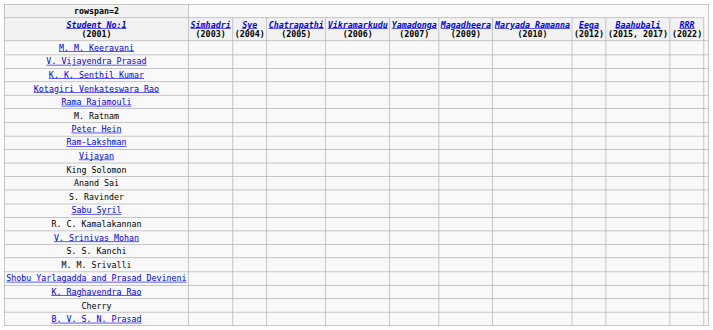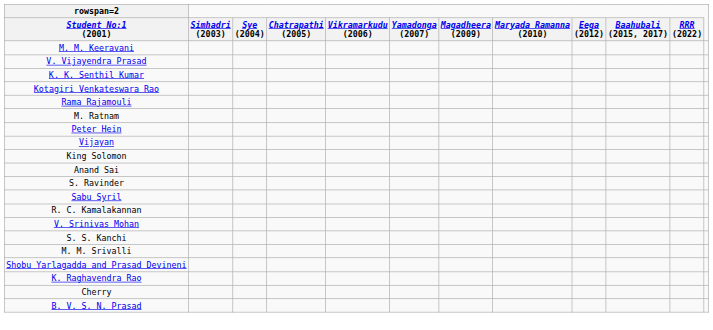- row: (96, 143)
